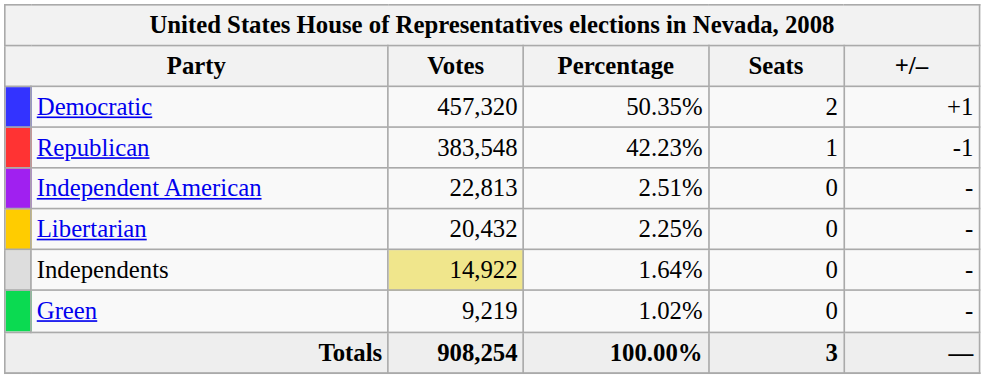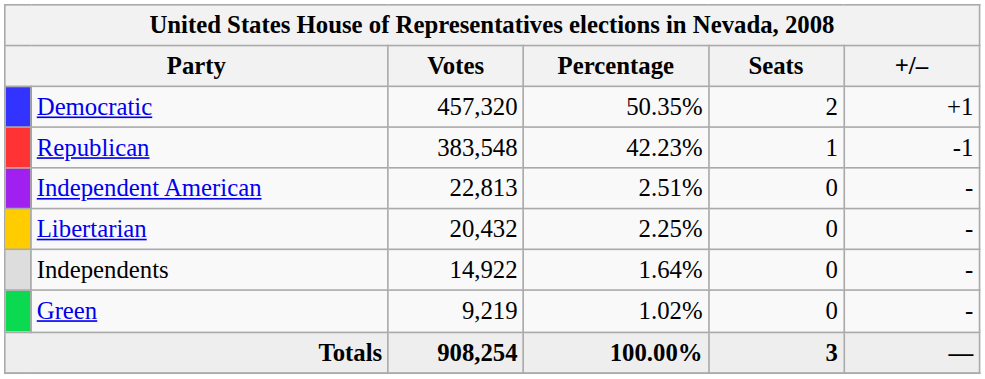(484, 270) khaki background -> (484, 270) no background
